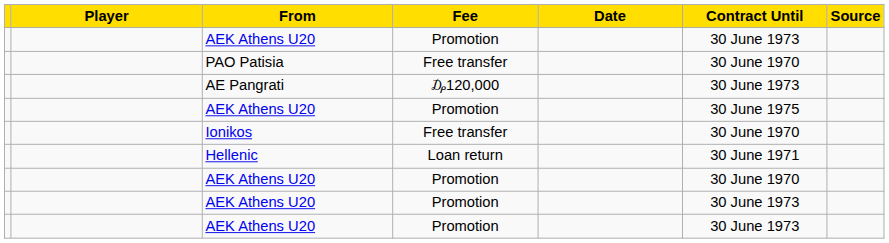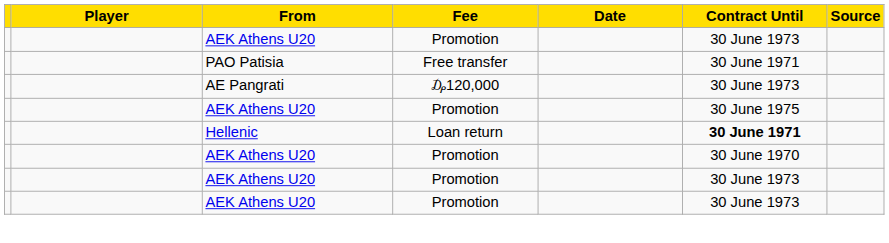(755, 62) 30 June 1970 -> (755, 62) 30 June 1971
- row: (229, 132)
(755, 156) normal -> (755, 132) bold
